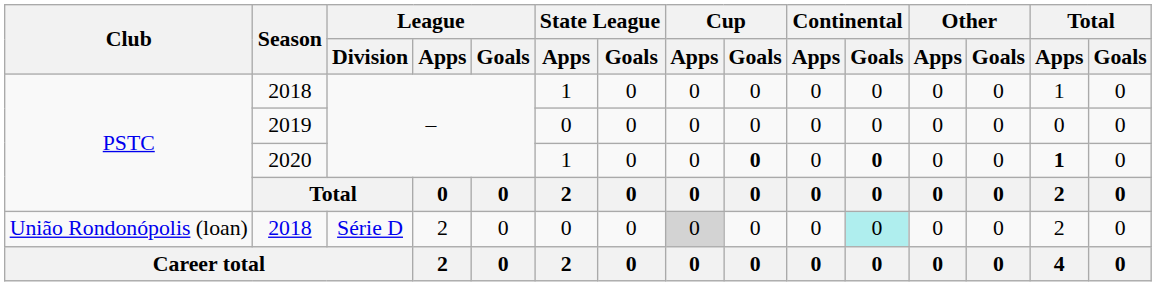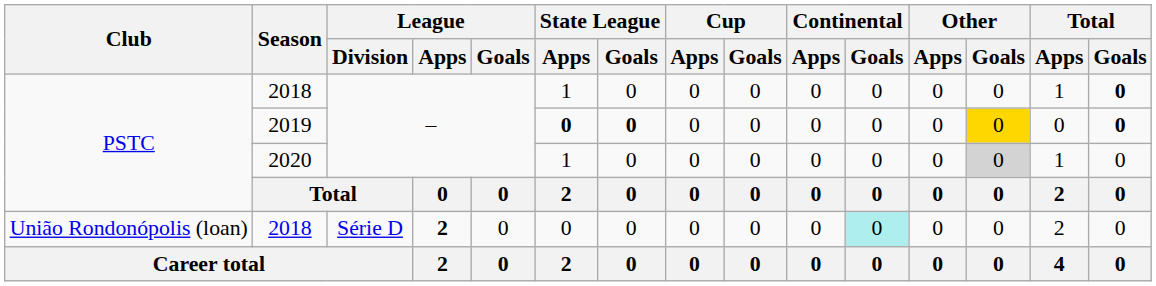(1120, 90) normal -> (1120, 90) bold
(566, 125) normal -> (566, 125) bold
(631, 125) normal -> (631, 125) bold
(998, 125) no background -> (998, 125) gold background
(1120, 125) normal -> (1120, 125) bold
(755, 159) bold -> (755, 159) normal
(877, 159) bold -> (877, 159) normal
(998, 159) no background -> (998, 159) lightgrey background
(1059, 159) bold -> (1059, 159) normal
(442, 228) normal -> (442, 228) bold
(694, 228) lightgrey background -> (694, 228) no background
